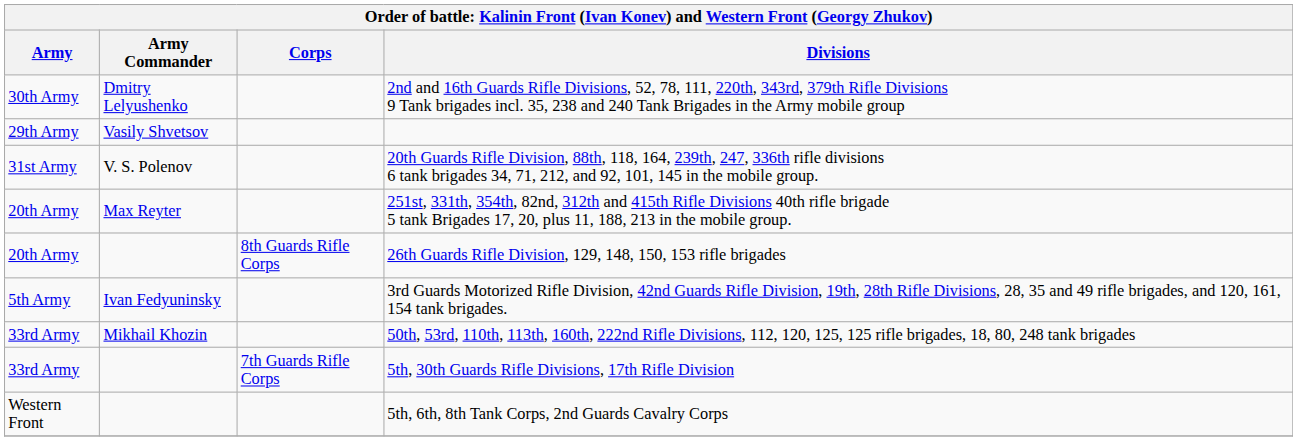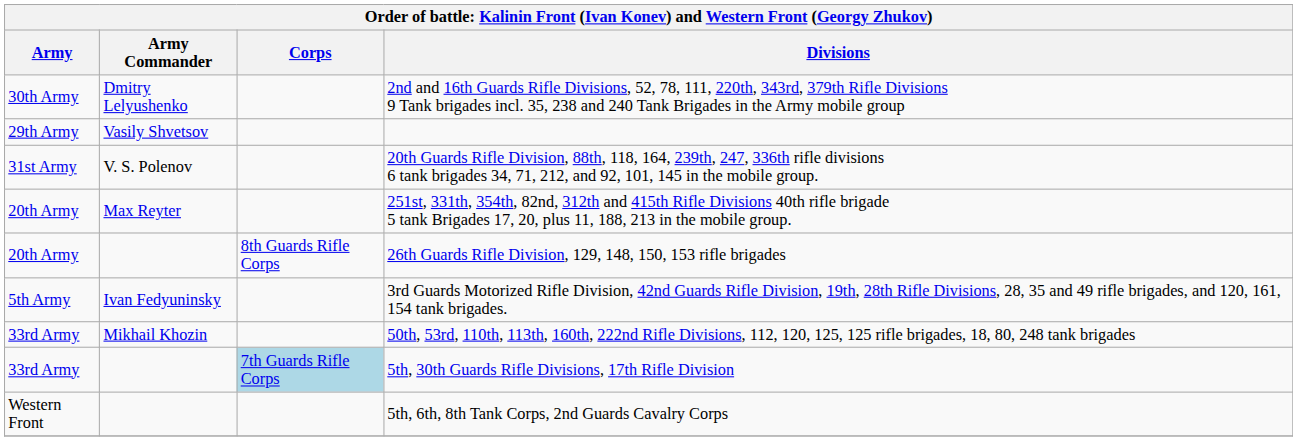(295, 369) no background -> (295, 369) lightblue background
